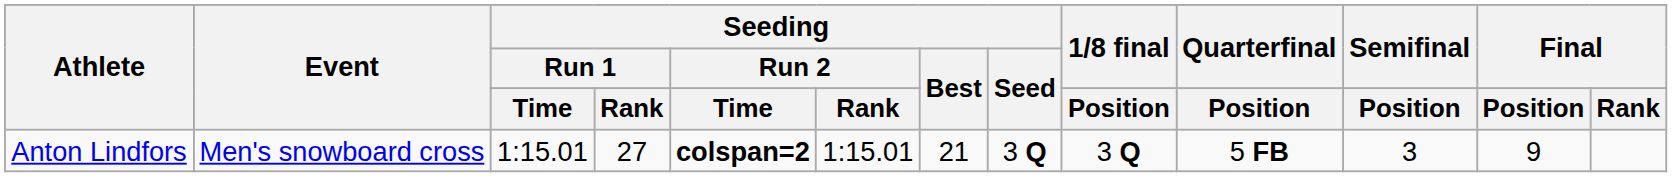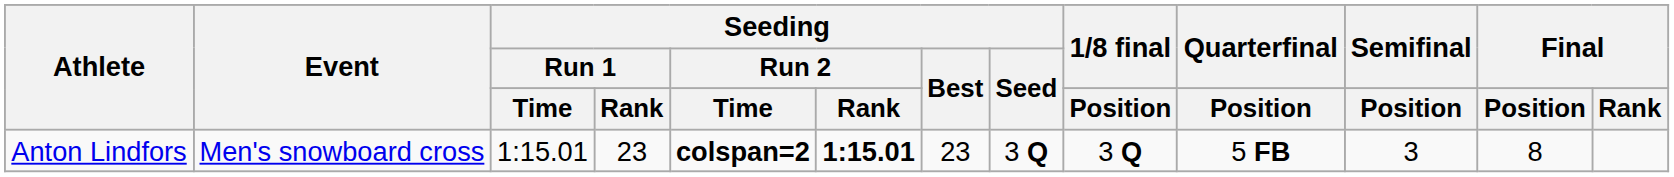(632, 151) 27 -> (632, 151) 23
(868, 151) normal -> (869, 151) bold
(954, 151) 21 -> (955, 151) 23
(1533, 151) 9 -> (1535, 151) 8
